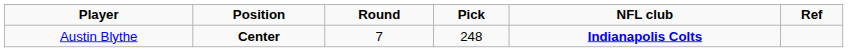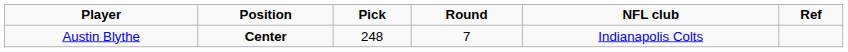columns swapped: (379, 15) <-> (471, 15)
(645, 36) bold -> (651, 36) normal
